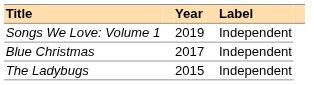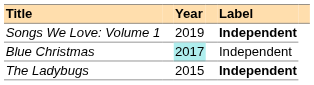(255, 32) normal -> (258, 32) bold
(190, 51) no background -> (190, 51) paleturquoise background
(255, 70) normal -> (258, 70) bold
